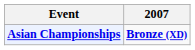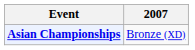(157, 34) bold -> (156, 34) normal
